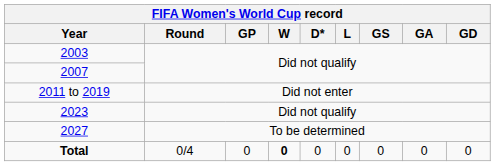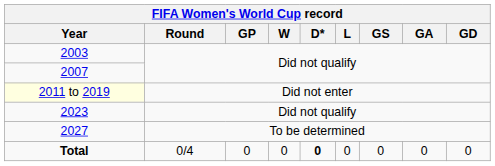(74, 92) no background -> (74, 92) lightyellow background
(284, 151) bold -> (284, 151) normal
(318, 151) normal -> (318, 151) bold
